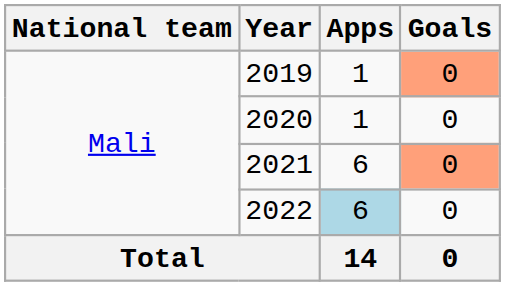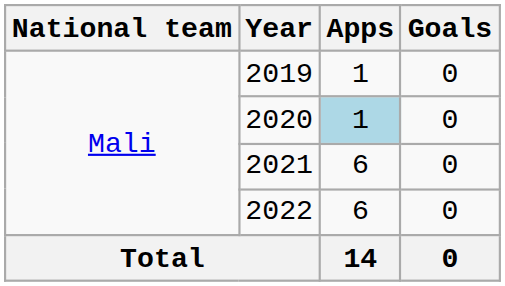(450, 74) lightsalmon background -> (450, 74) no background
(360, 120) no background -> (360, 120) lightblue background
(450, 166) lightsalmon background -> (450, 166) no background
(360, 212) lightblue background -> (360, 212) no background
